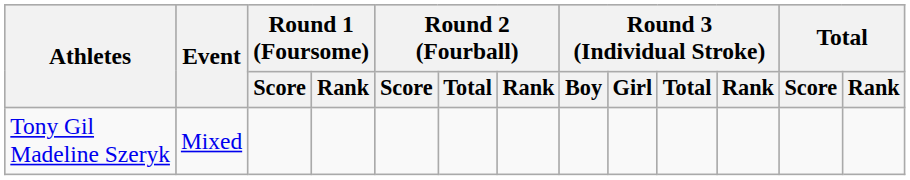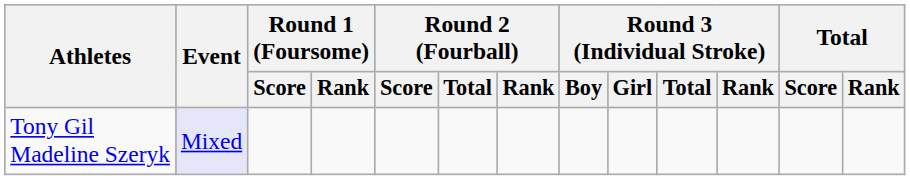(212, 141) no background -> (212, 141) lavender background
